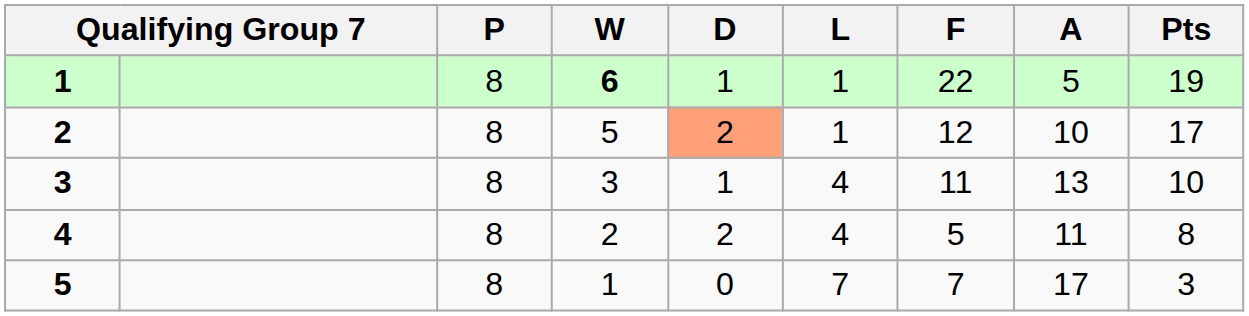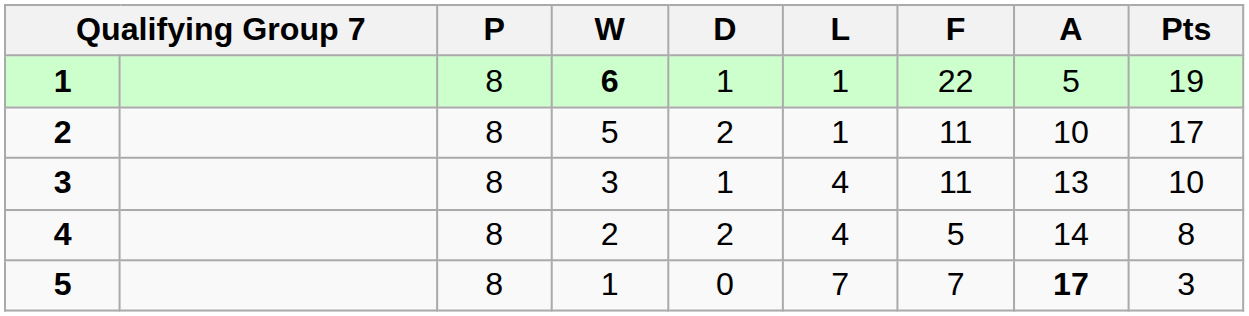(725, 132) lightsalmon background -> (725, 132) no background
(956, 132) 12 -> (956, 132) 11
(1071, 234) 11 -> (1071, 234) 14
(1071, 285) normal -> (1071, 285) bold
